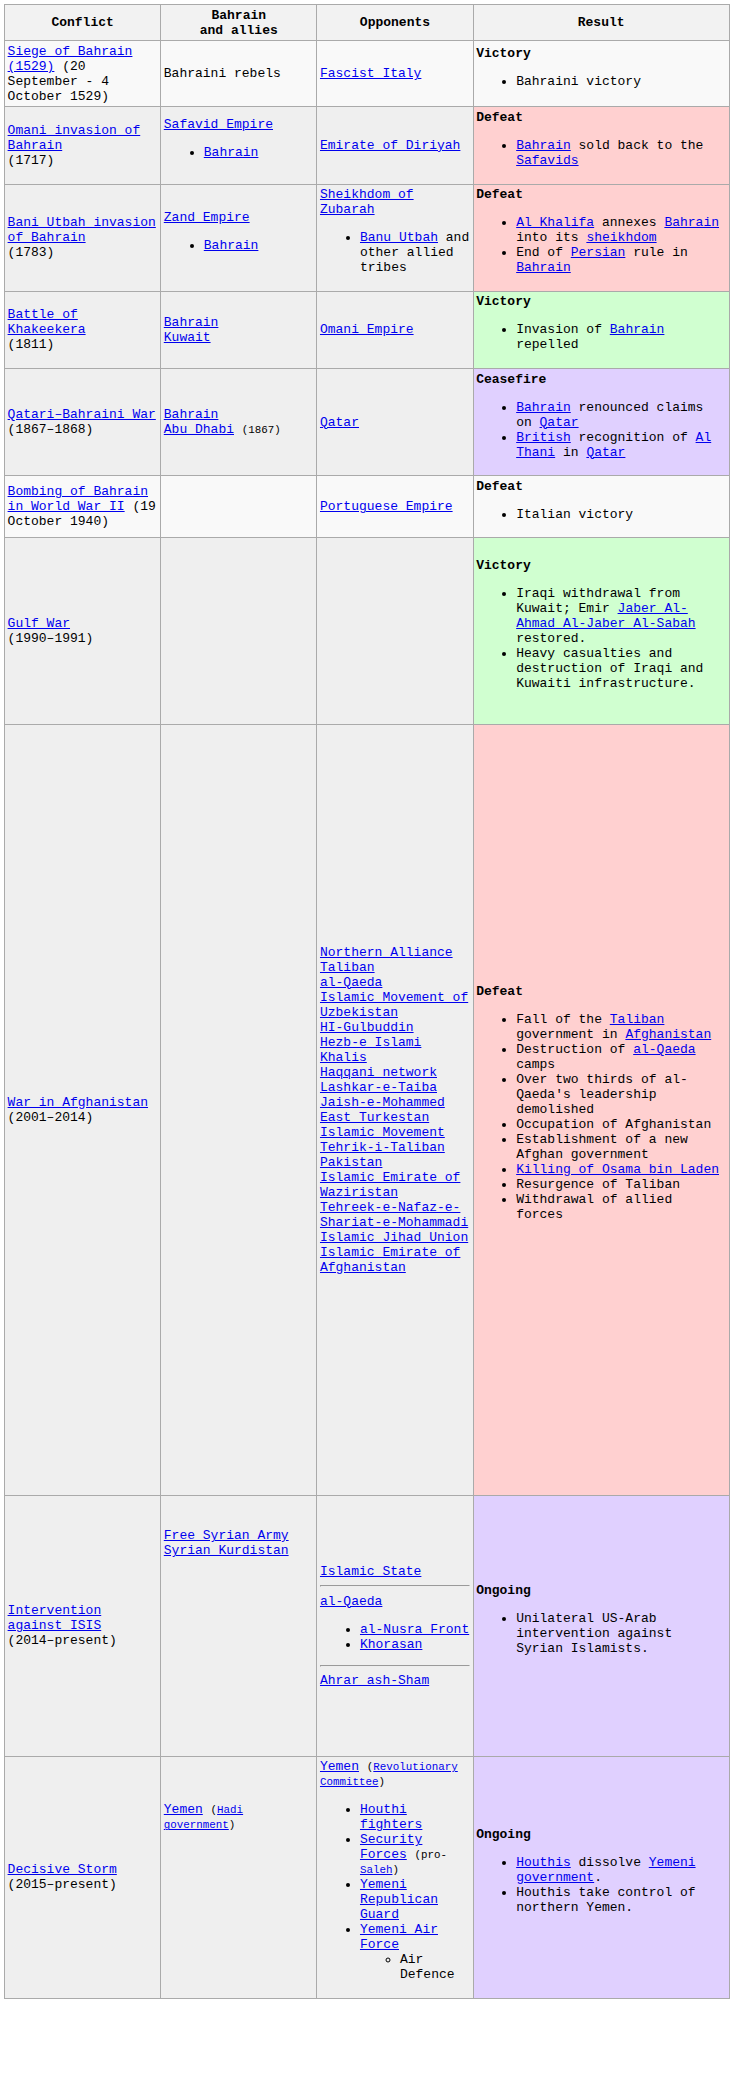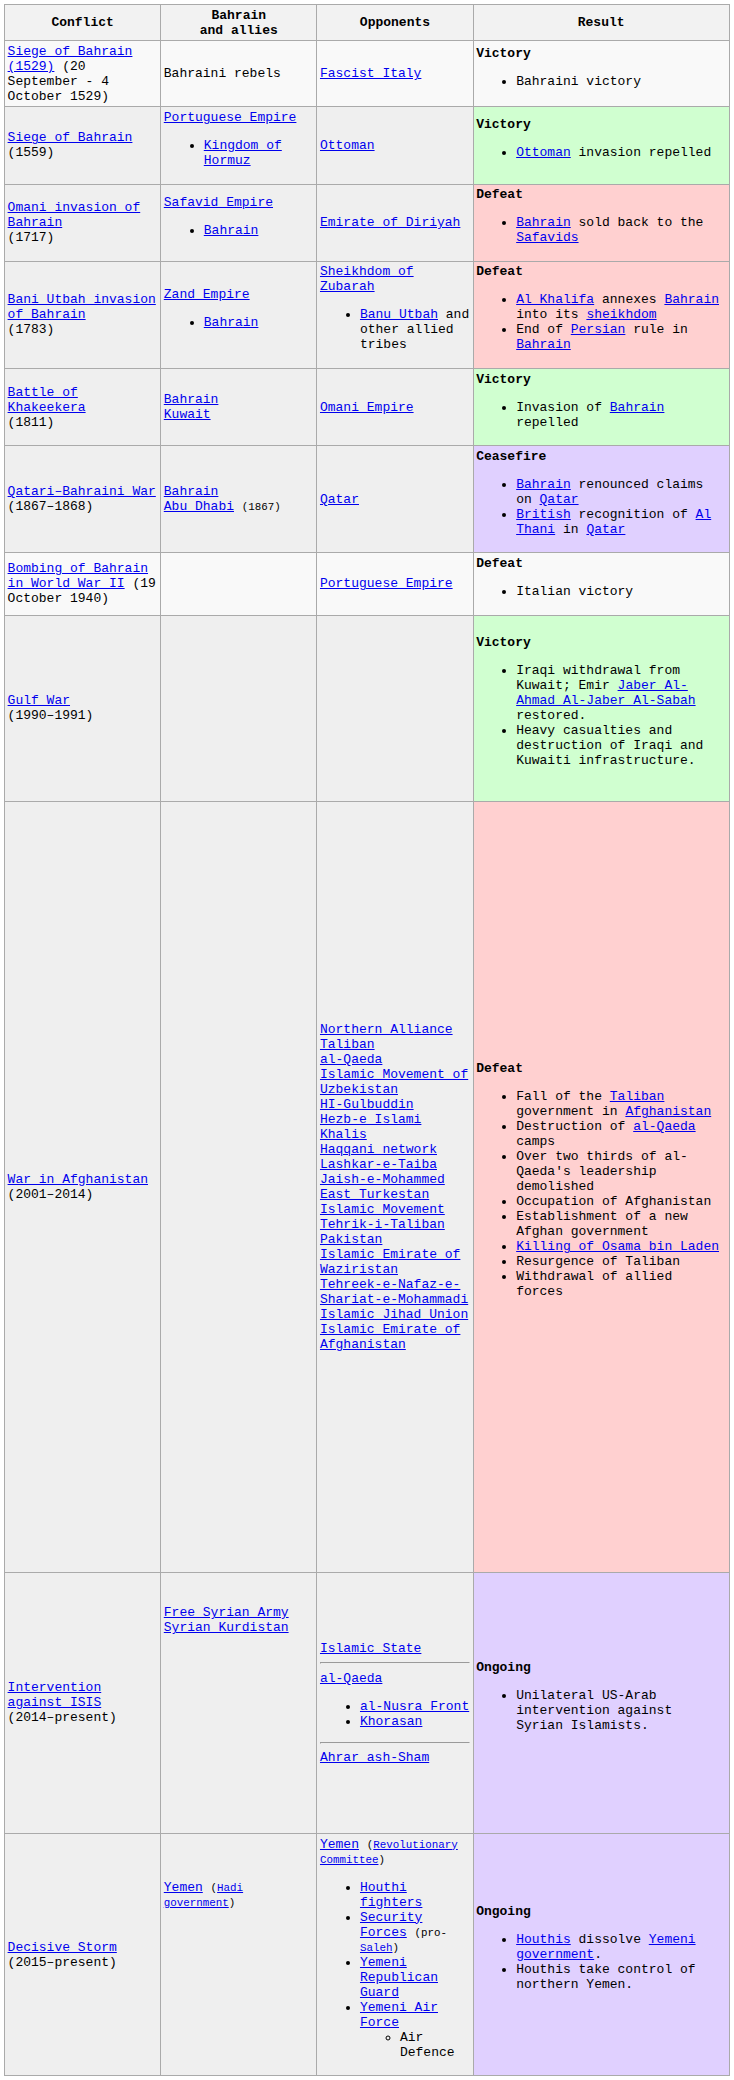+ row: (70, 145)
